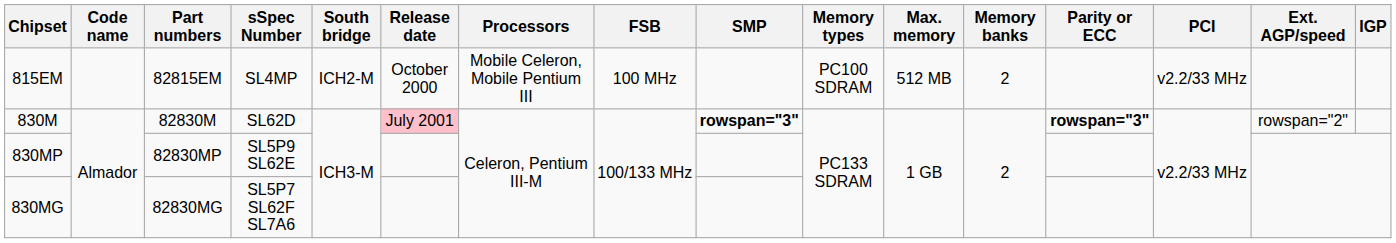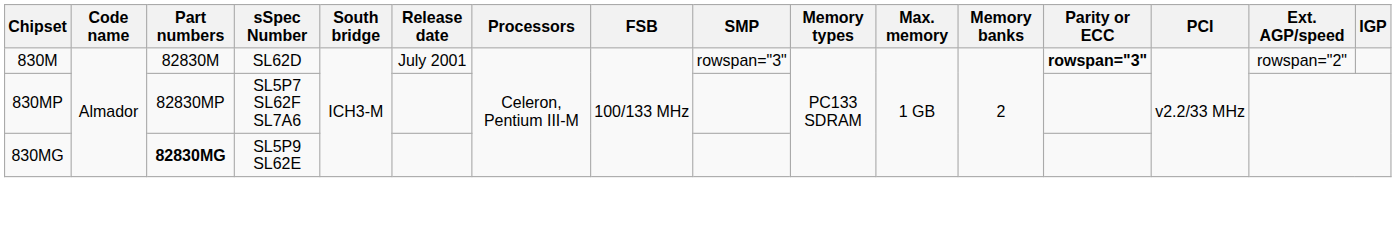- row: (38, 78)
(420, 121) pink background -> (432, 61) no background
(749, 121) bold -> (742, 61) normal
(271, 155) SL5P9 SL62E -> (277, 104) SL5P7 SL62F SL7A6
(188, 207) normal -> (191, 155) bold
(271, 207) SL5P7 SL62F SL7A6 -> (277, 155) SL5P9 SL62E
